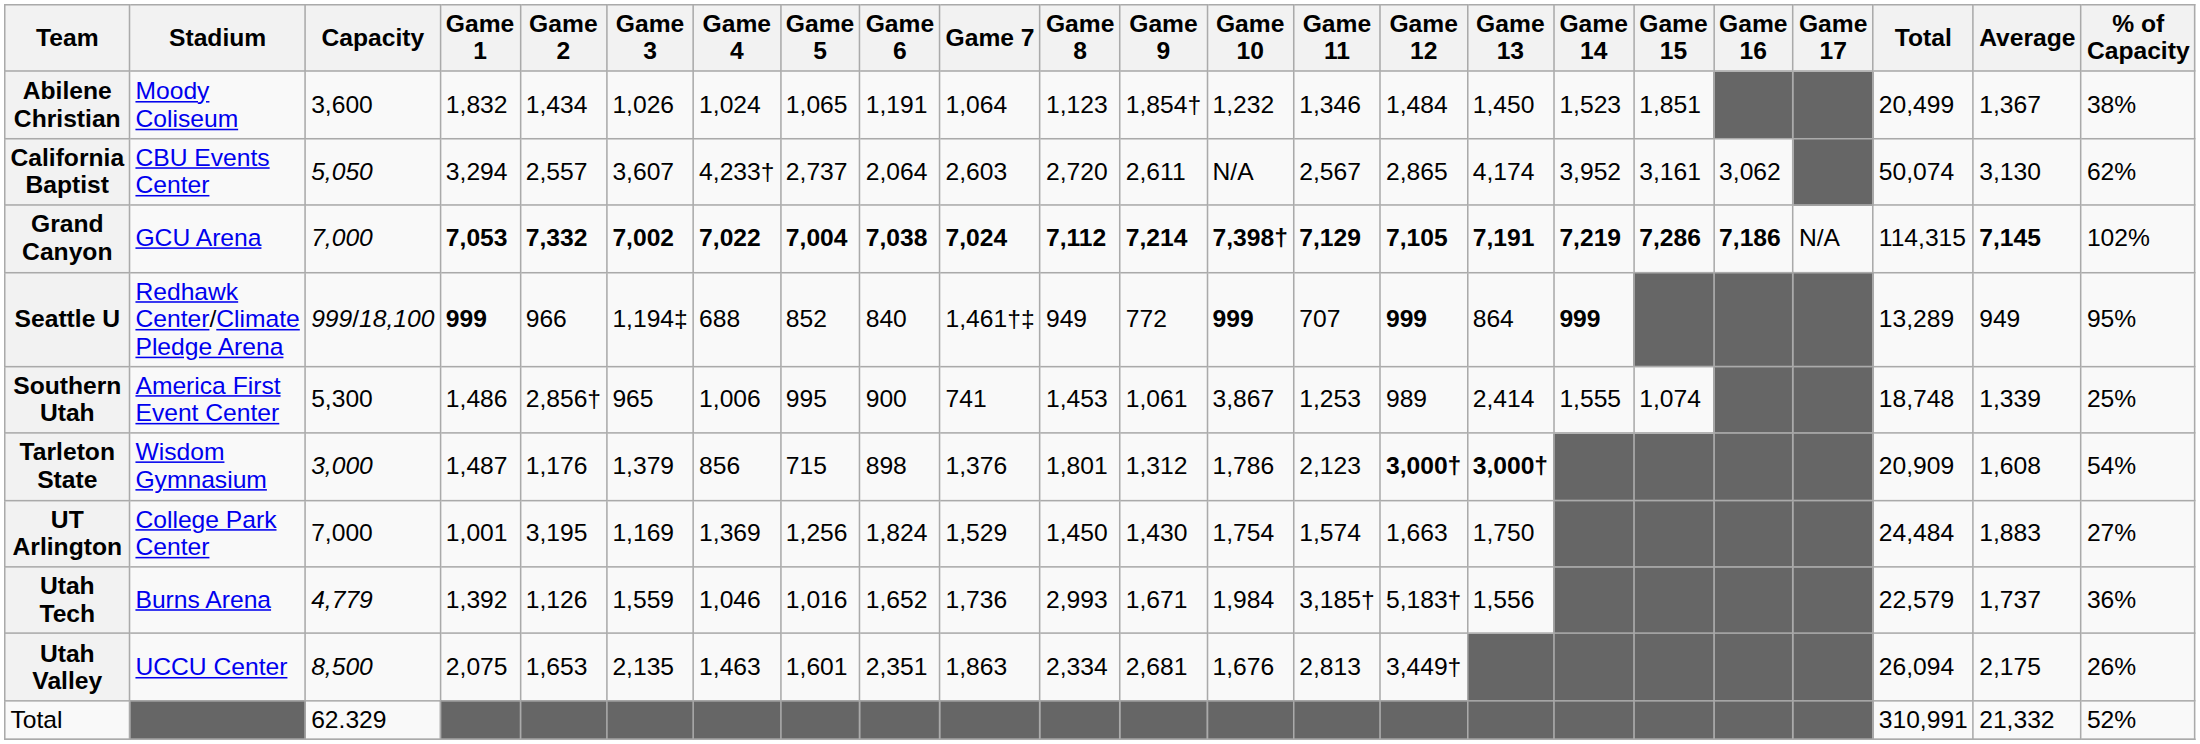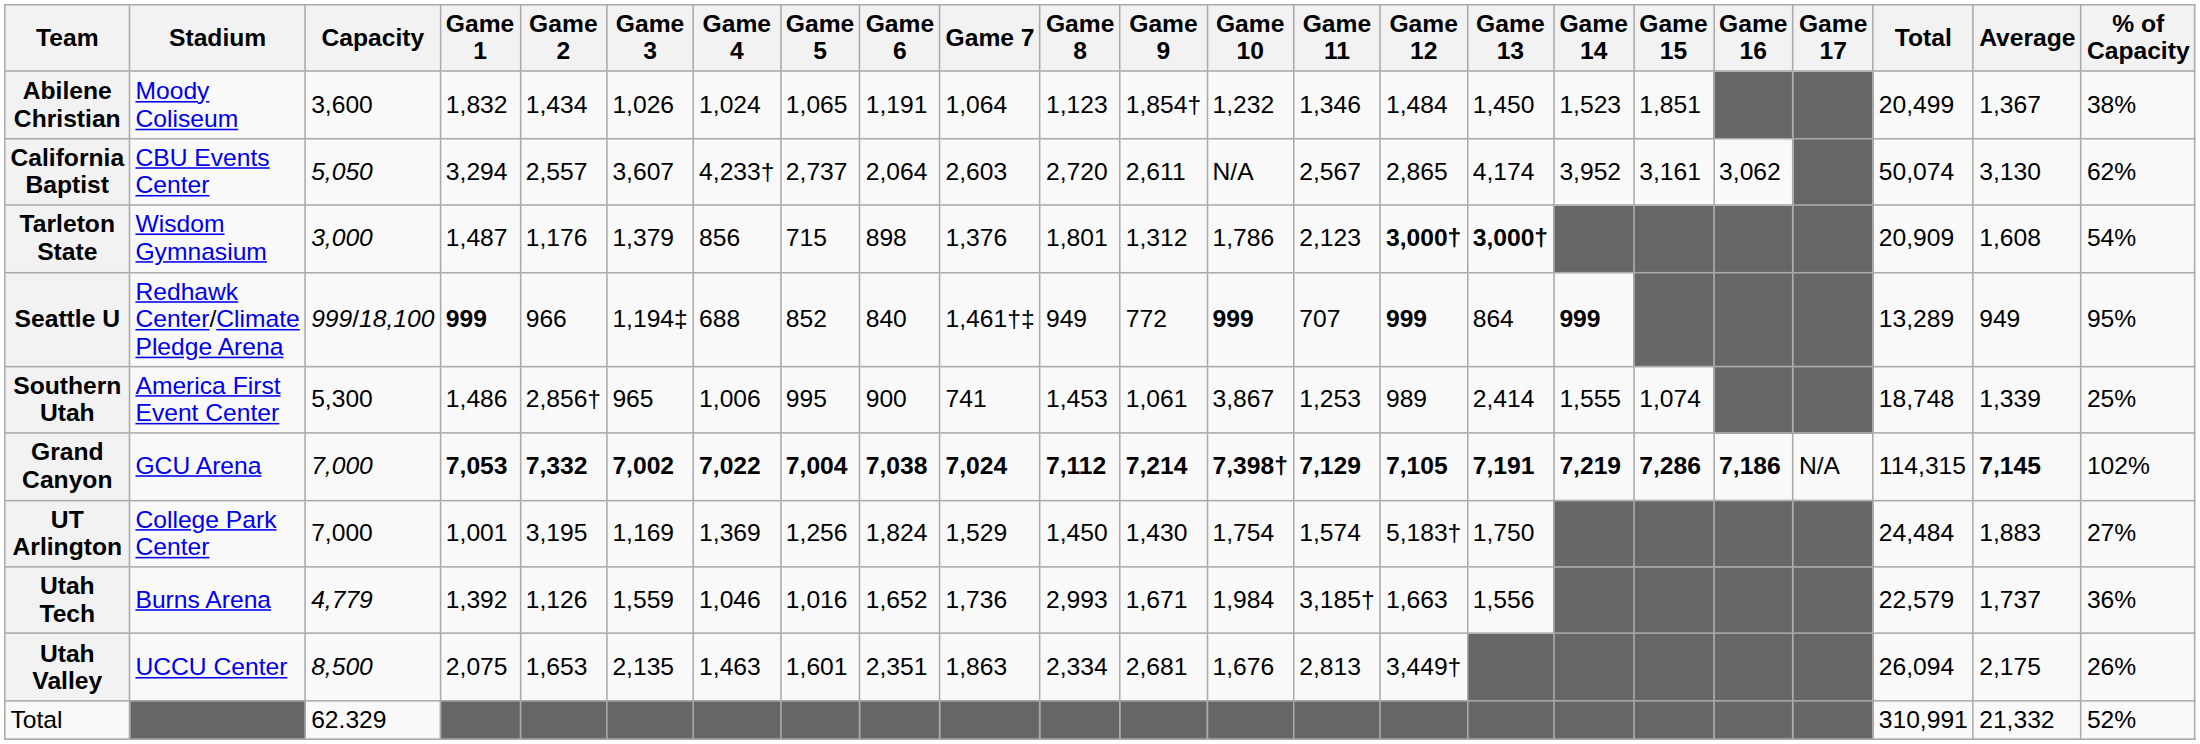rows swapped: (67, 238) <-> (67, 466)
(1417, 533) 1,663 -> (1424, 533) 5,183†
(1424, 599) 5,183† -> (1417, 599) 1,663
